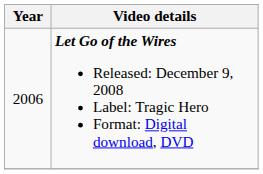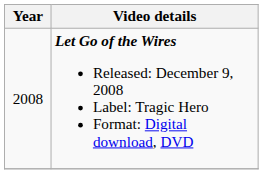(28, 98) 2006 -> (28, 98) 2008
